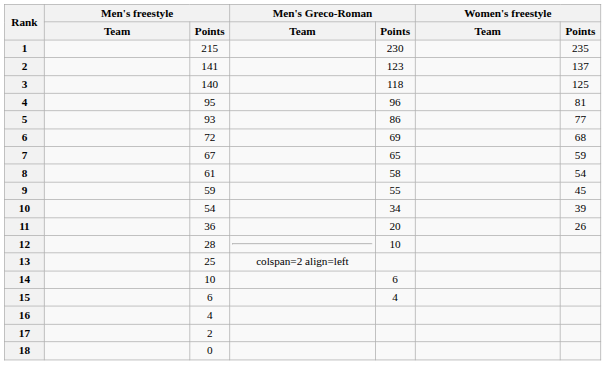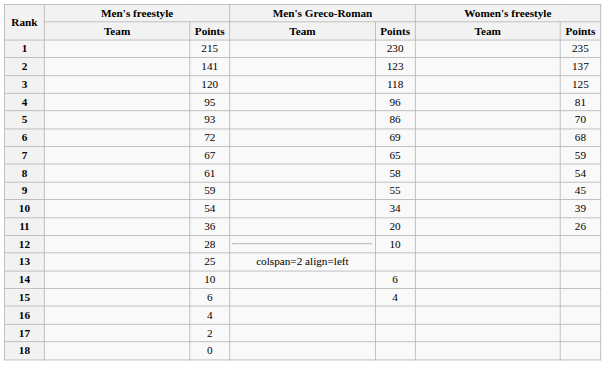(210, 84) 140 -> (210, 84) 120
(580, 119) 77 -> (580, 119) 70
